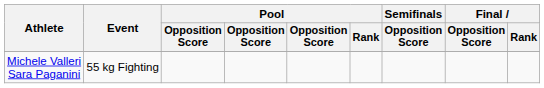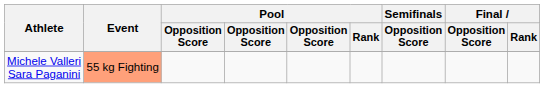(123, 68) no background -> (123, 68) lightsalmon background
